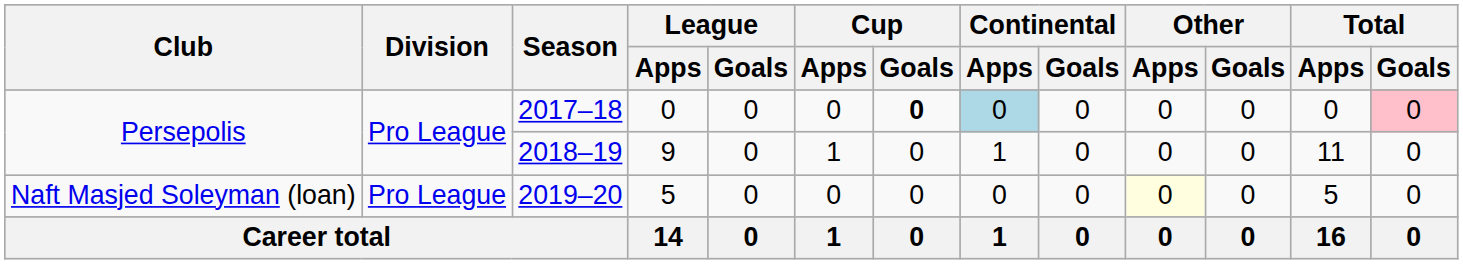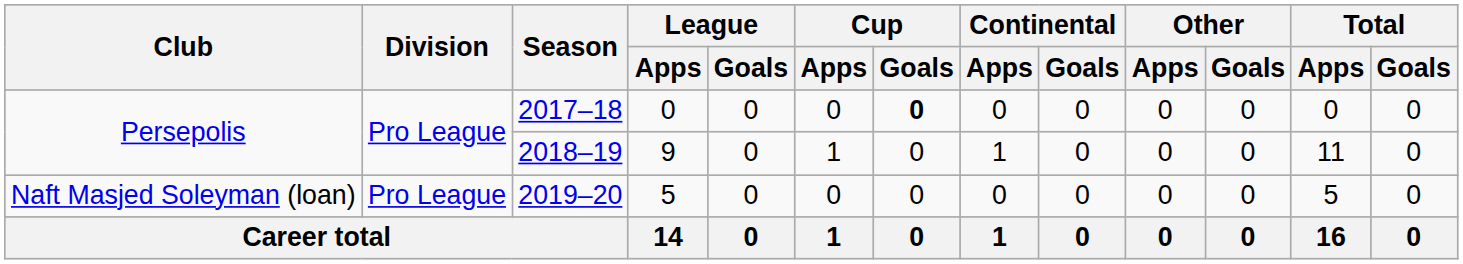(1000, 110) lightblue background -> (1000, 110) no background
(1414, 110) pink background -> (1414, 110) no background
(1165, 195) lightyellow background -> (1165, 195) no background
